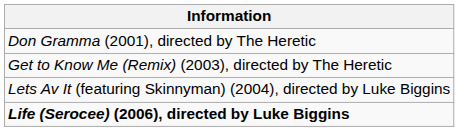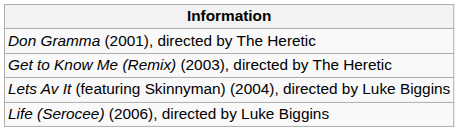(179, 114) bold -> (169, 114) normal
